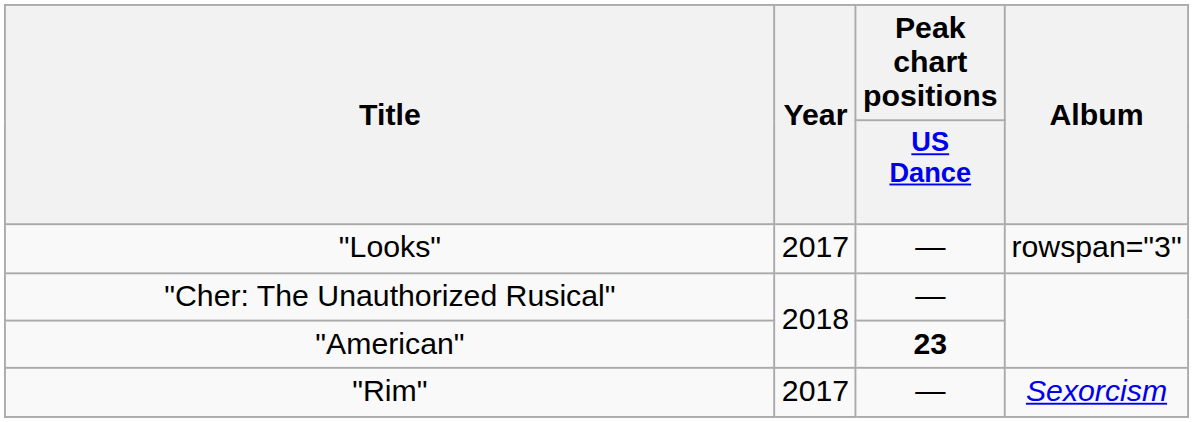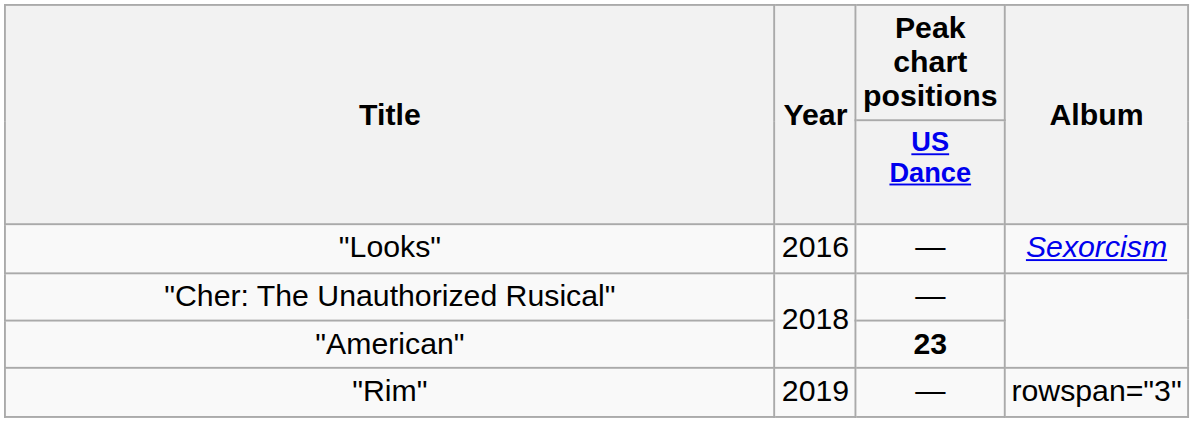(815, 247) 2017 -> (815, 247) 2016
(1097, 247) rowspan="3" -> (1097, 247) Sexorcism
(815, 391) 2017 -> (815, 391) 2019
(1097, 391) Sexorcism -> (1097, 391) rowspan="3"
